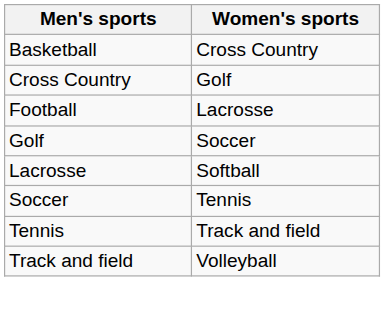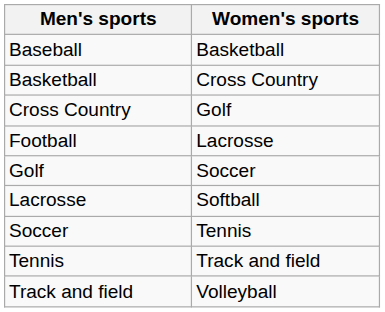+ row: (46, 49)
